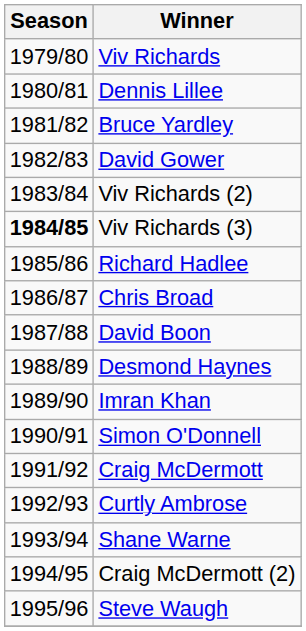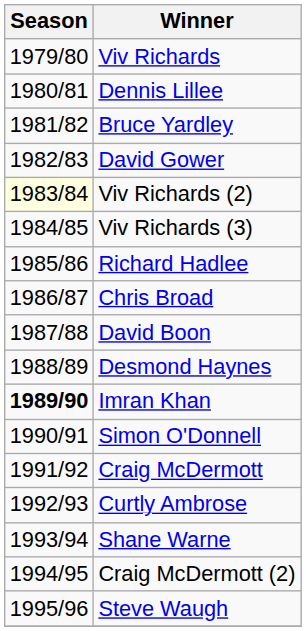(49, 194) no background -> (49, 194) lightyellow background
(49, 228) bold -> (49, 228) normal
(49, 401) normal -> (49, 401) bold
